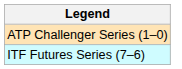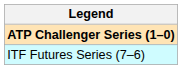(88, 34) normal -> (91, 34) bold
